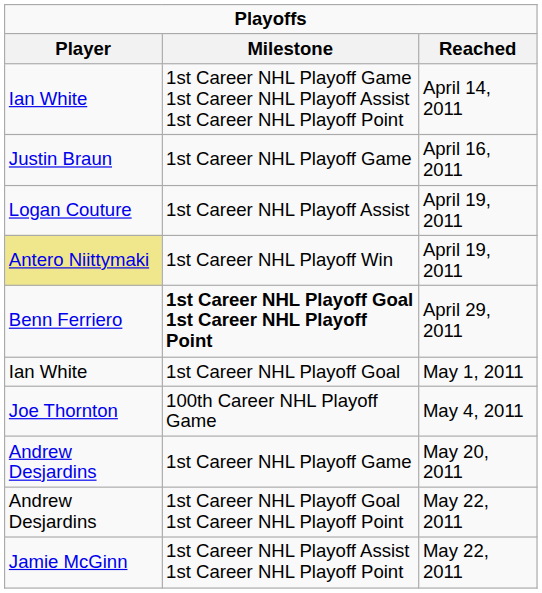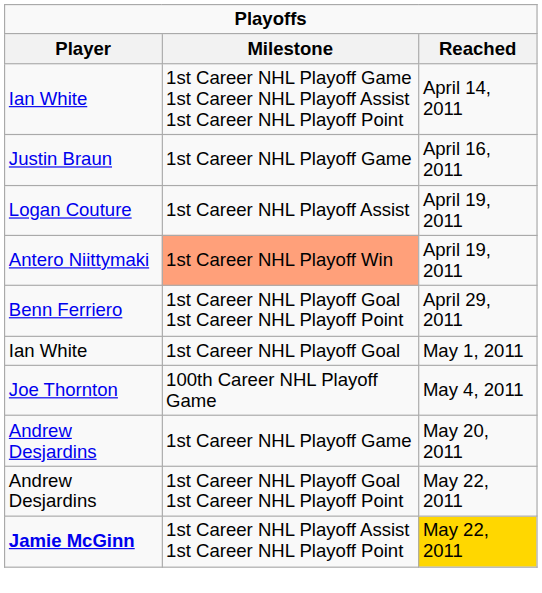(79, 260) khaki background -> (79, 260) no background
(280, 260) no background -> (280, 260) lightsalmon background
(290, 321) bold -> (285, 310) normal
(68, 562) normal -> (72, 541) bold
(456, 562) no background -> (456, 541) gold background
